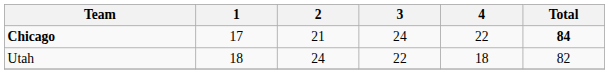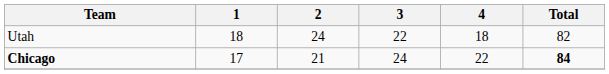rows swapped: (21, 58) <-> (31, 36)
